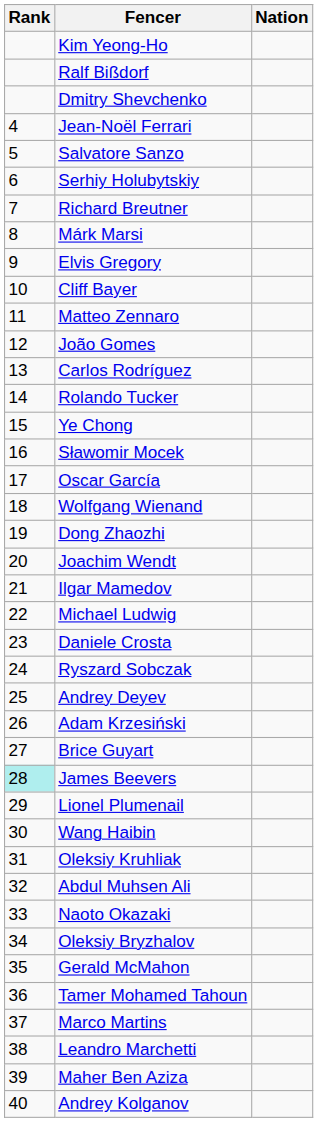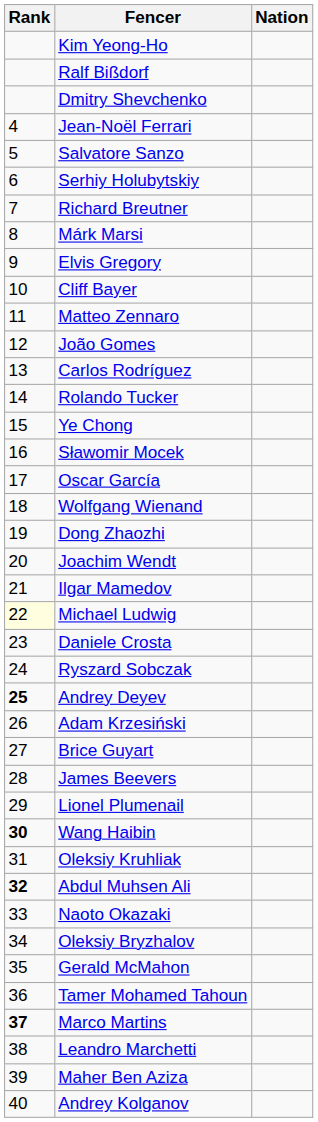(18, 615) no background -> (18, 615) lightyellow background
(18, 696) normal -> (18, 696) bold
(18, 778) paleturquoise background -> (18, 778) no background
(18, 832) normal -> (18, 832) bold
(18, 886) normal -> (18, 886) bold
(18, 1022) normal -> (18, 1022) bold
